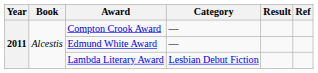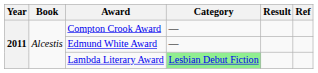(214, 60) no background -> (214, 60) lightgreen background
